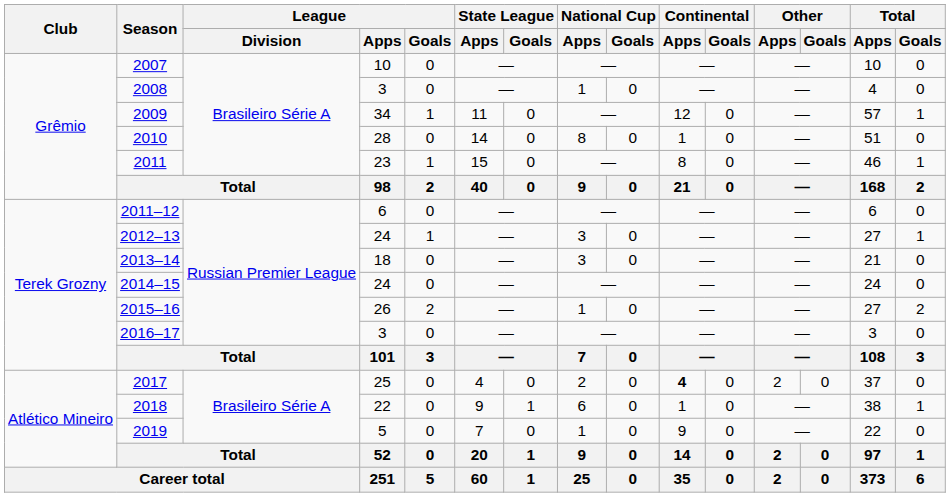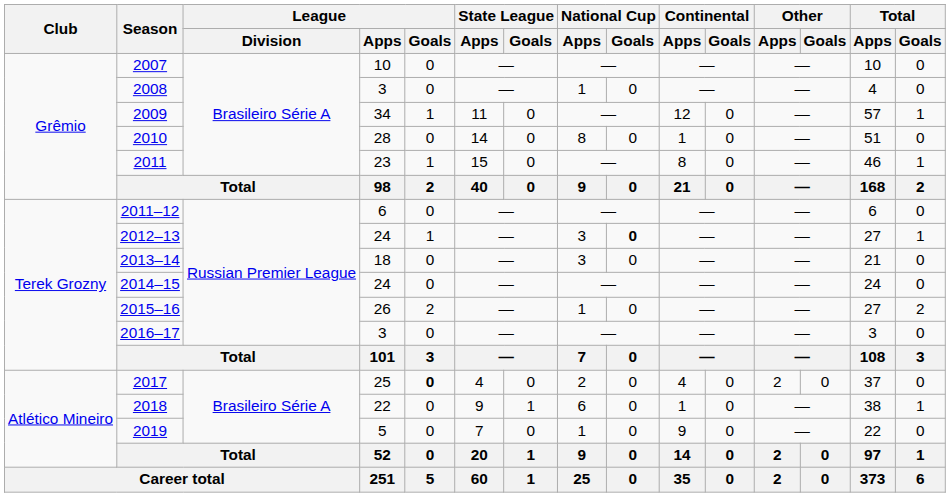(633, 235) normal -> (633, 235) bold
(430, 382) normal -> (430, 382) bold
(682, 382) bold -> (682, 382) normal
